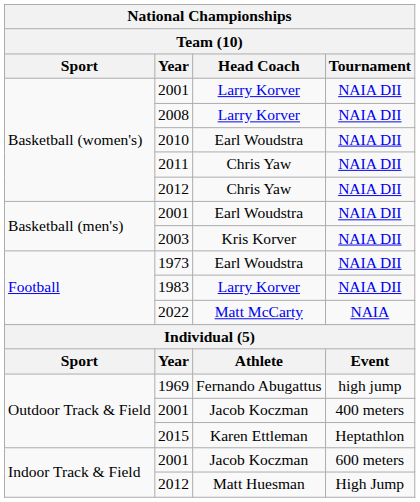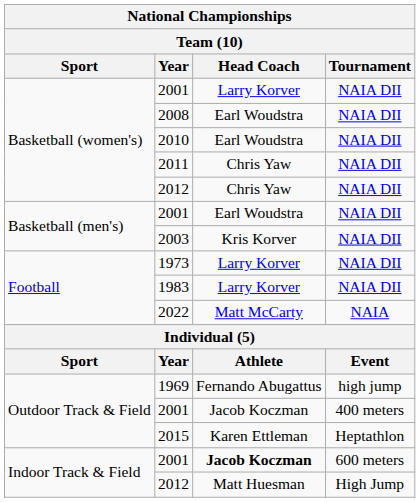(259, 115) Larry Korver -> (259, 115) Earl Woudstra
(259, 262) Earl Woudstra -> (259, 262) Larry Korver
(259, 459) normal -> (259, 459) bold
